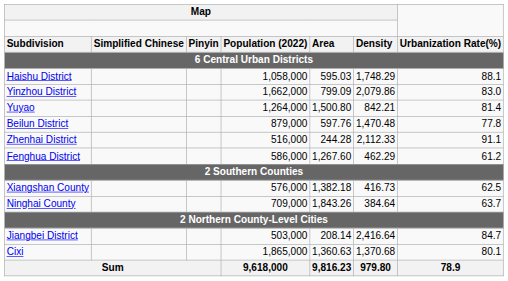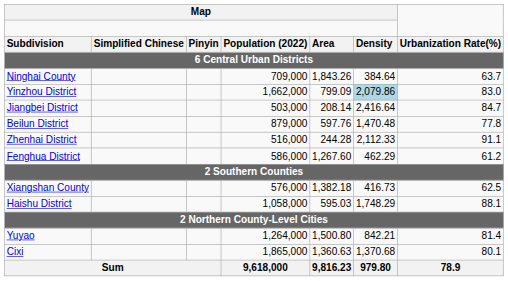rows swapped: (39, 76) <-> (41, 204)
(376, 92) no background -> (376, 92) lightblue background
rows swapped: (42, 236) <-> (21, 108)
